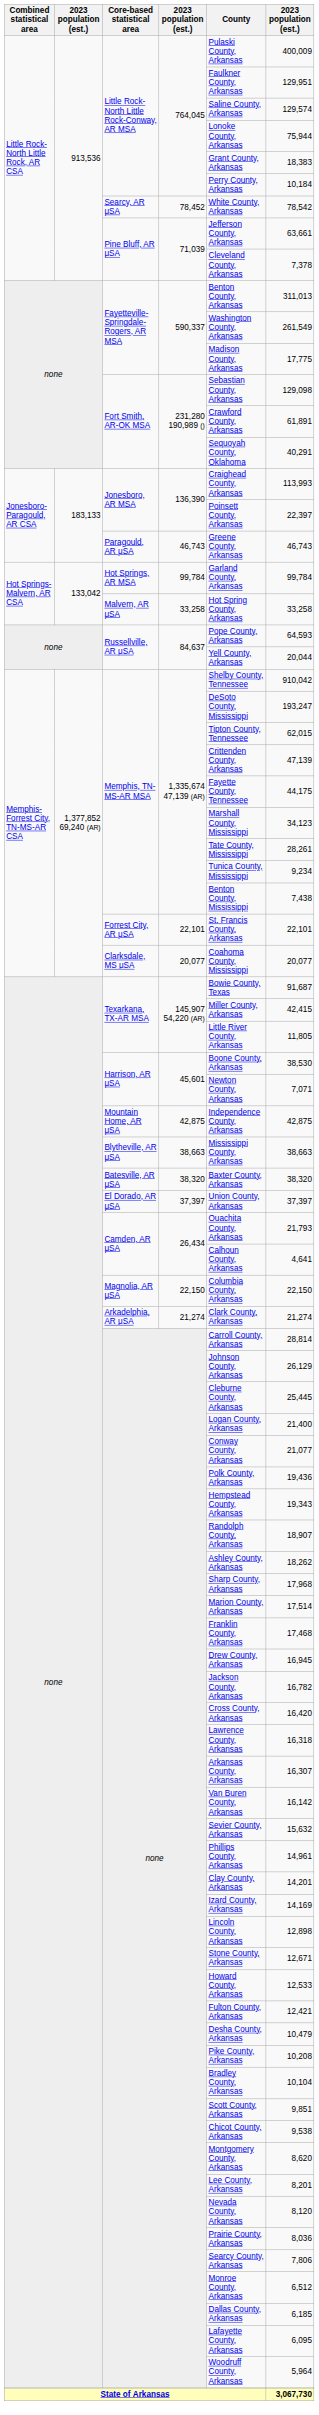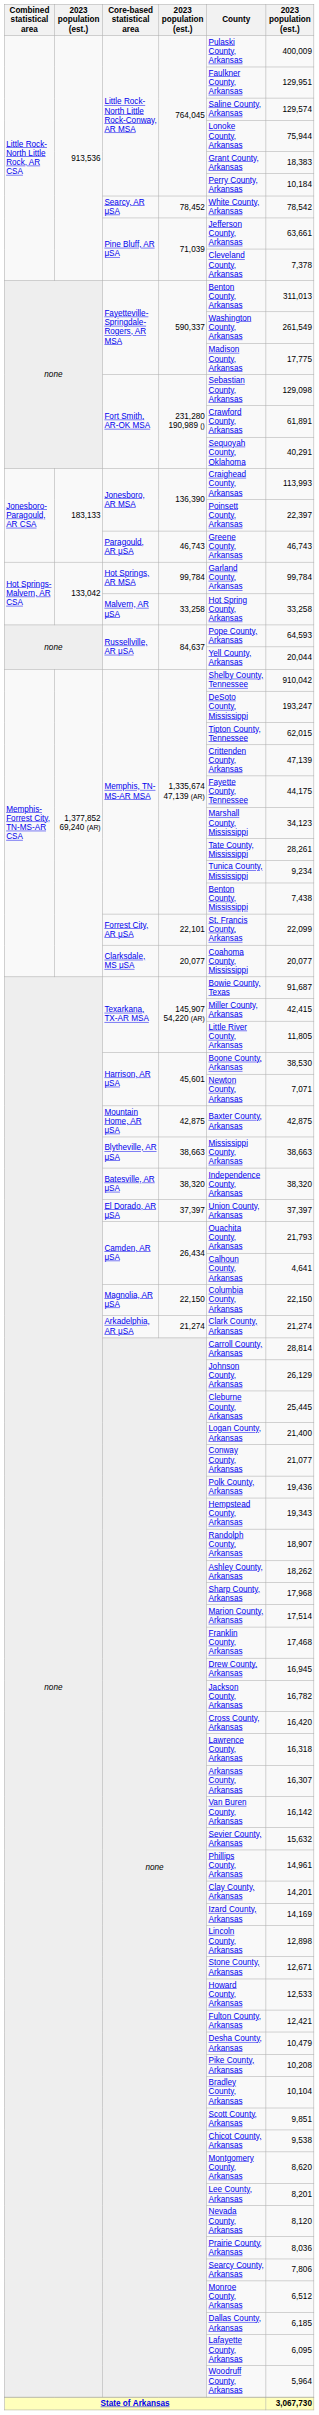(299, 929) 22,101 -> (299, 929) 22,099
(234, 1121) Independence County, Arkansas -> (235, 1121) Baxter County, Arkansas
(235, 1179) Baxter County, Arkansas -> (234, 1184) Independence County, Arkansas
